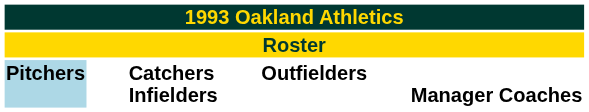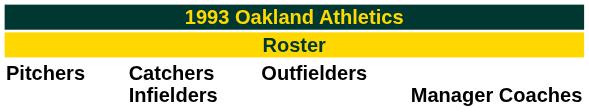(46, 73) lightblue background -> (46, 73) no background
